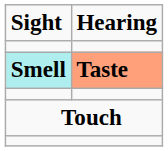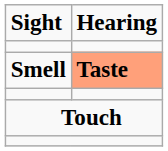(38, 69) paleturquoise background -> (38, 69) no background
